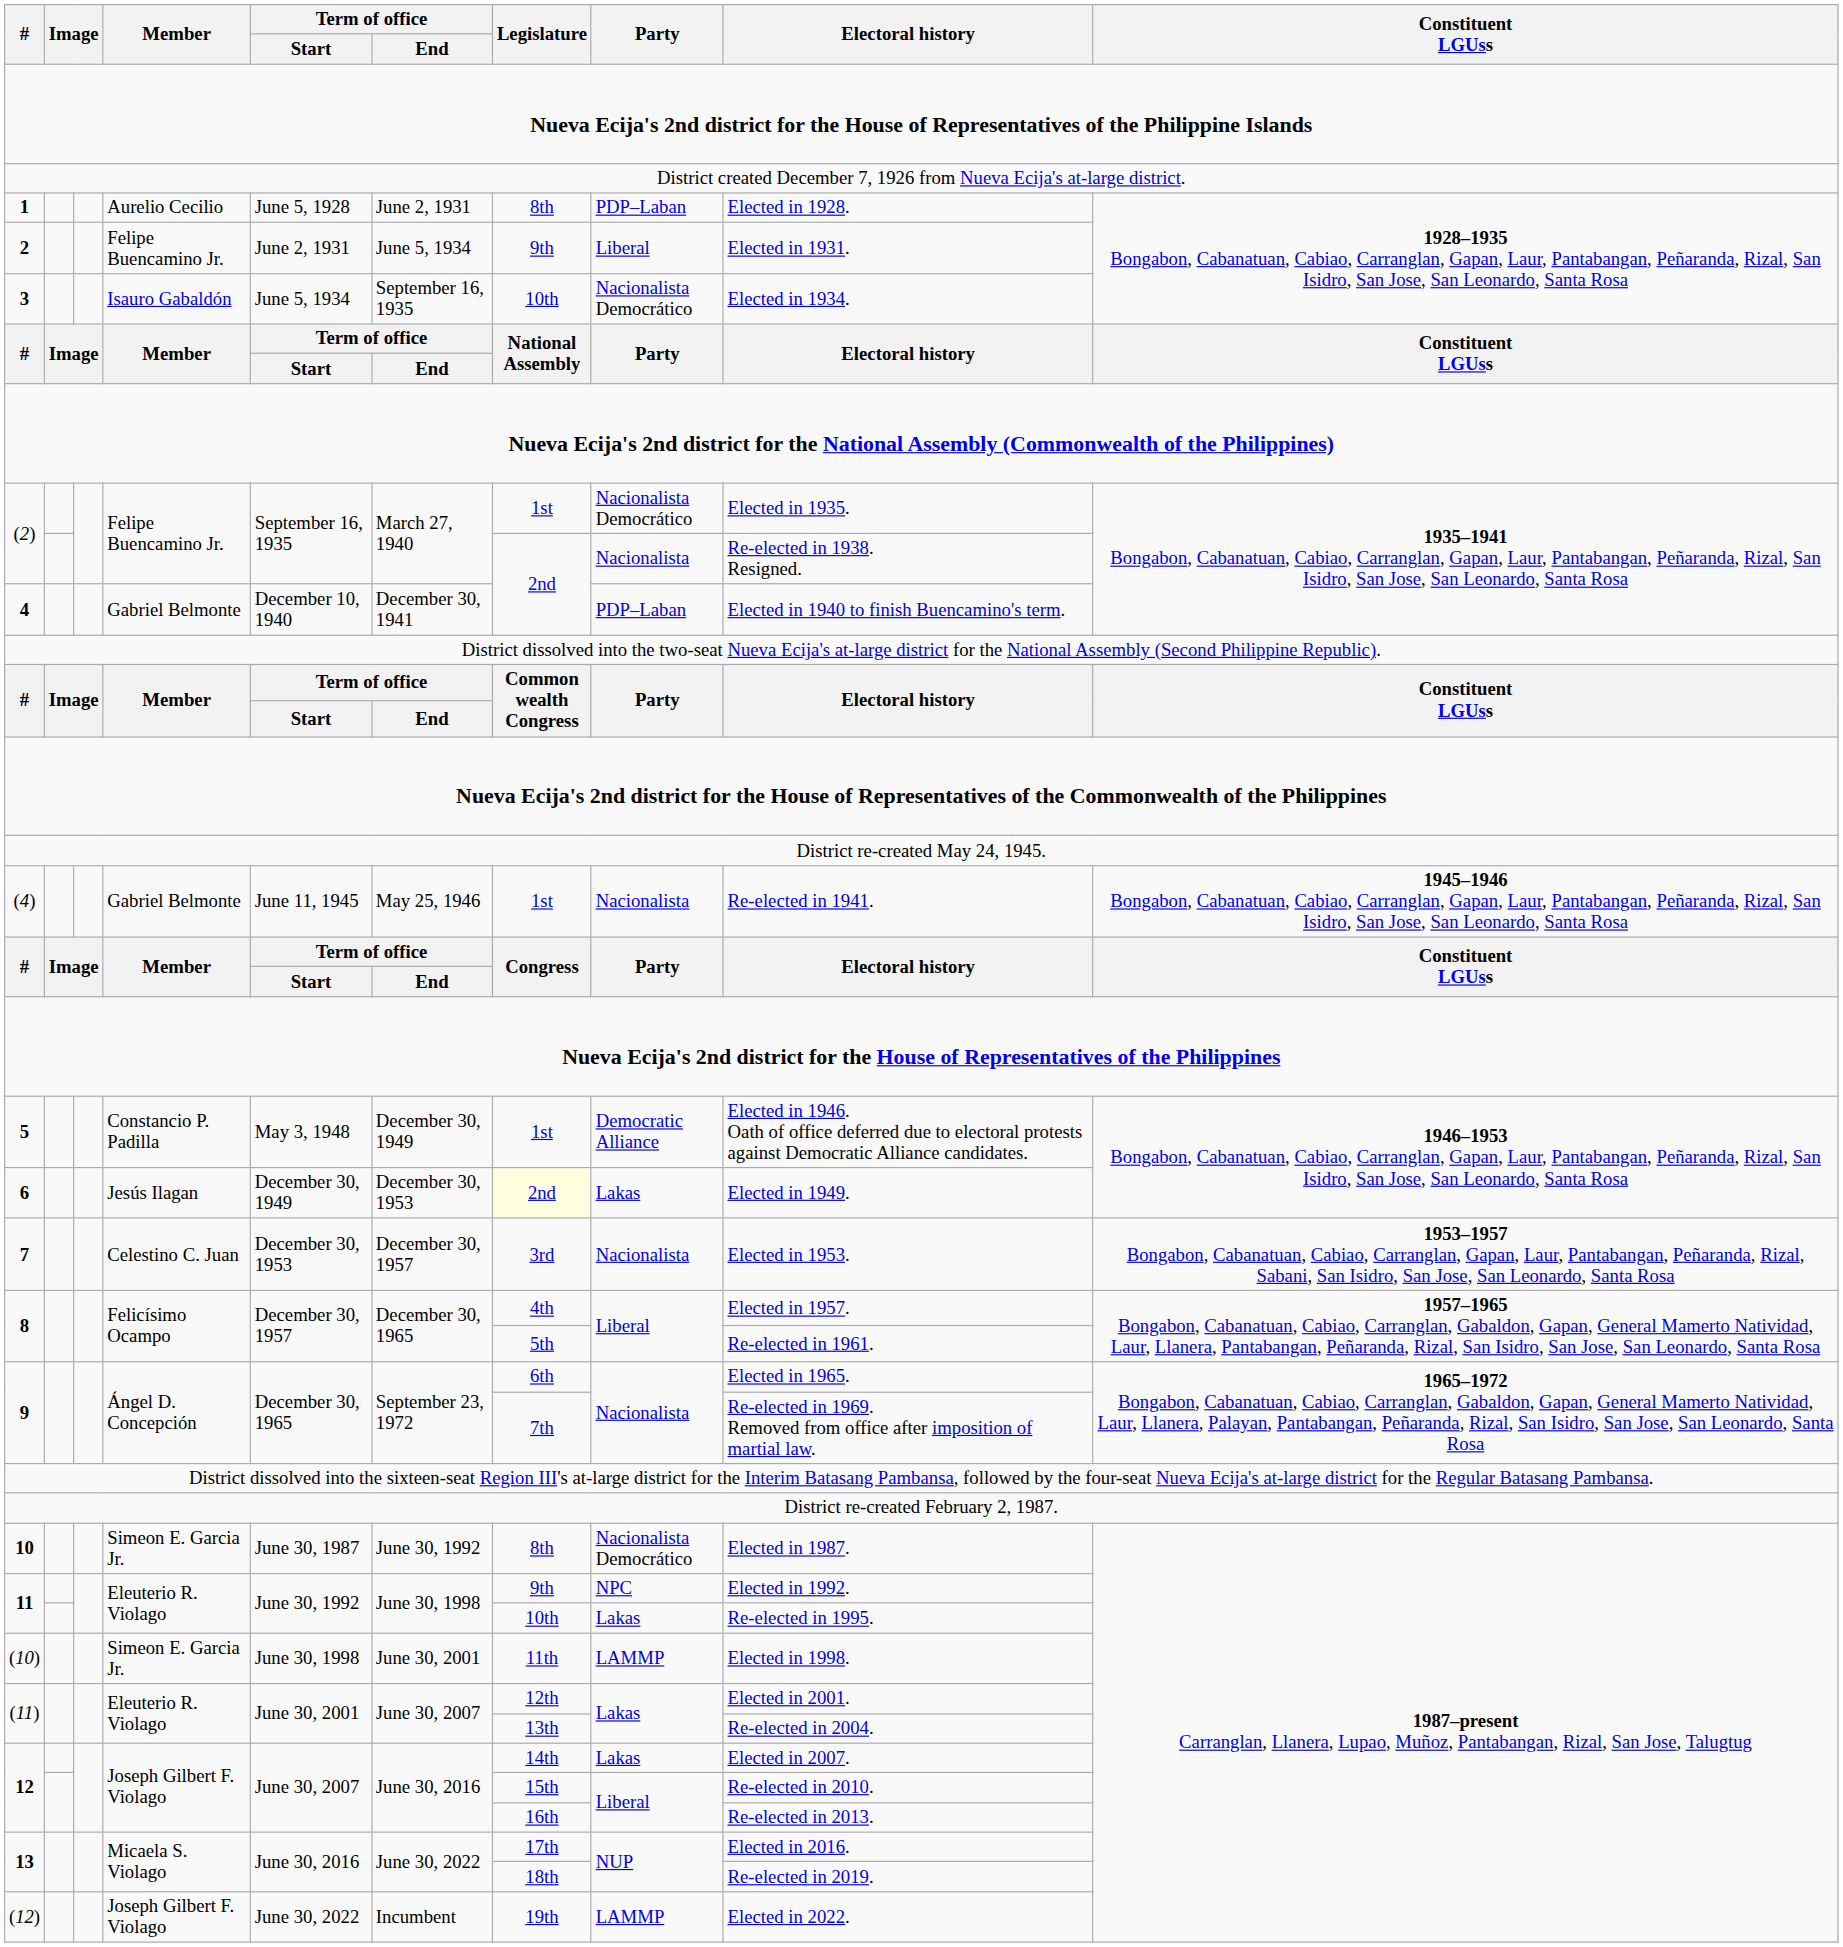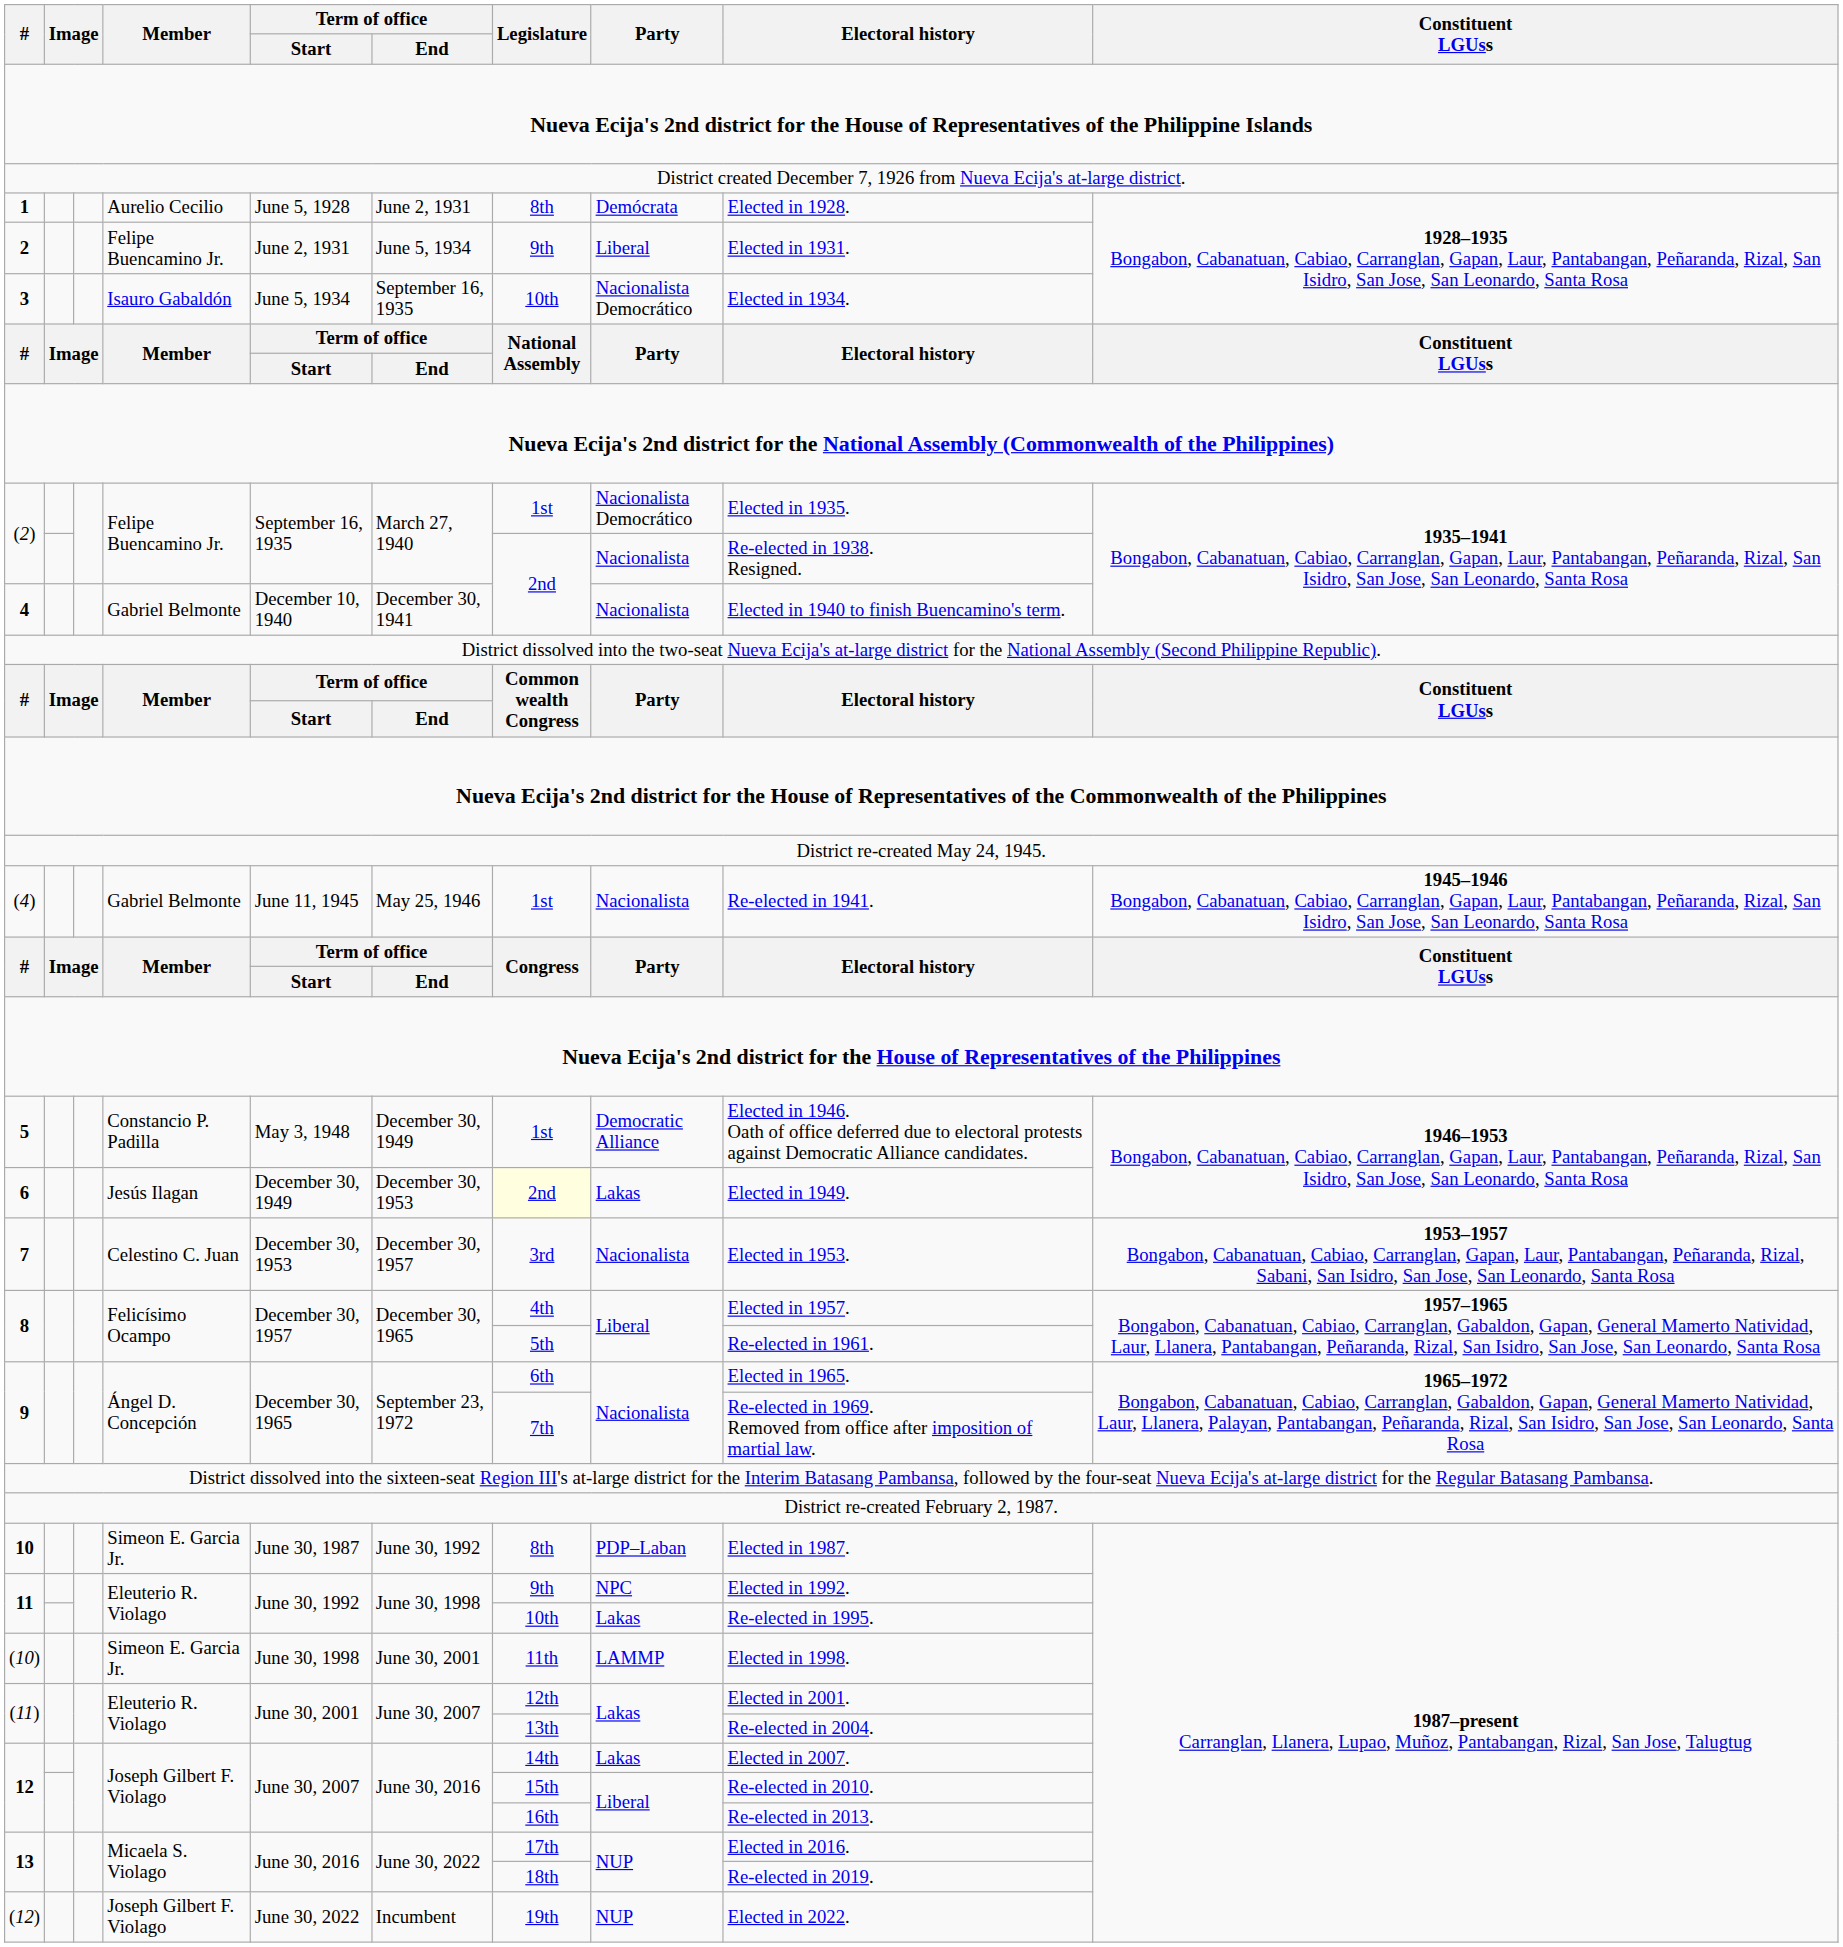(641, 207) PDP–Laban -> (637, 207) Demócrata
(641, 609) PDP–Laban -> (642, 609) Nacionalista
(644, 1548) Nacionalista Democrático -> (641, 1548) PDP–Laban
(630, 1916) LAMMP -> (614, 1916) NUP
